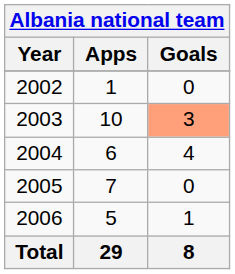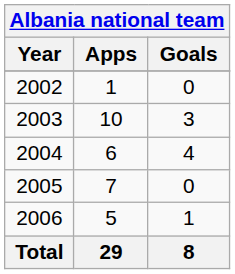(189, 119) lightsalmon background -> (189, 119) no background
